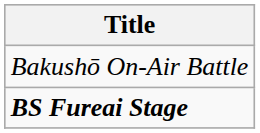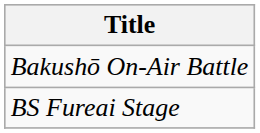(99, 107) bold -> (95, 107) normal
